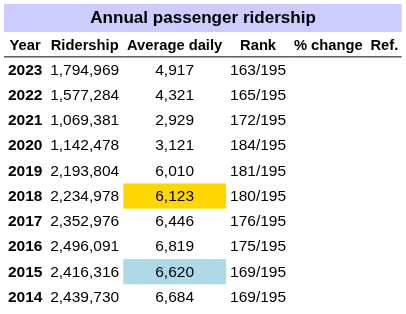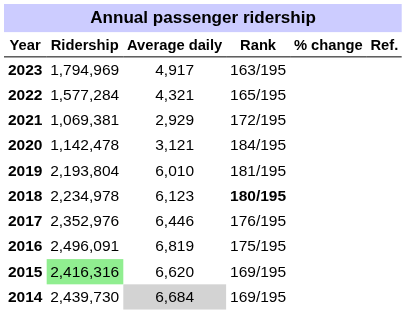(175, 196) gold background -> (175, 196) no background
(258, 196) normal -> (258, 196) bold
(85, 271) no background -> (85, 271) lightgreen background
(175, 271) lightblue background -> (175, 271) no background
(175, 296) no background -> (175, 296) lightgrey background
